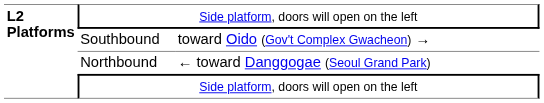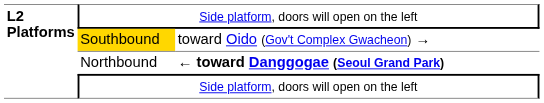(120, 39) no background -> (120, 39) gold background
(304, 62) normal -> (311, 62) bold
